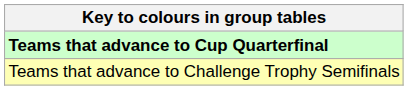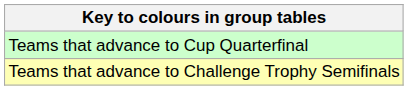(168, 44) bold -> (158, 44) normal
